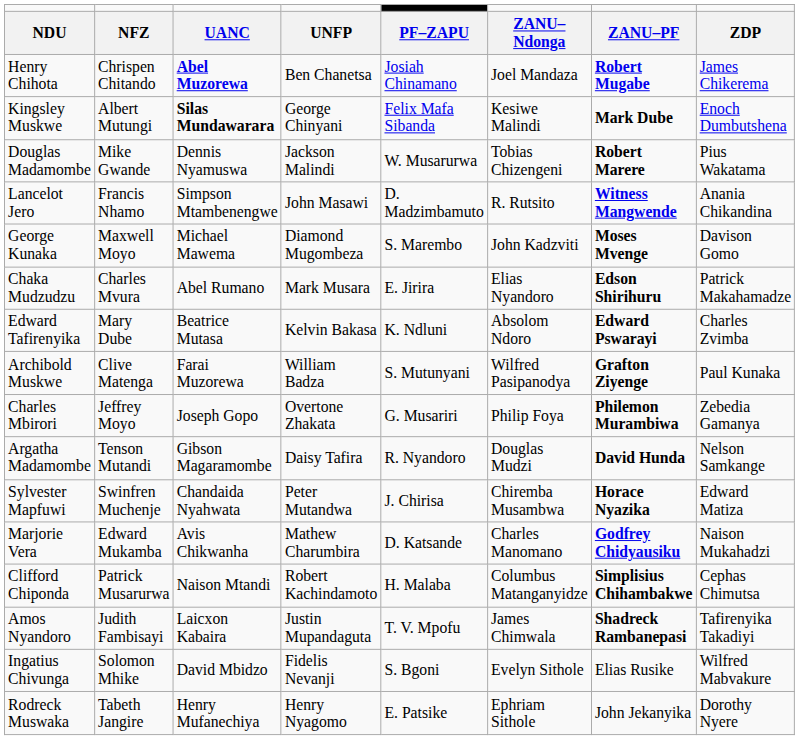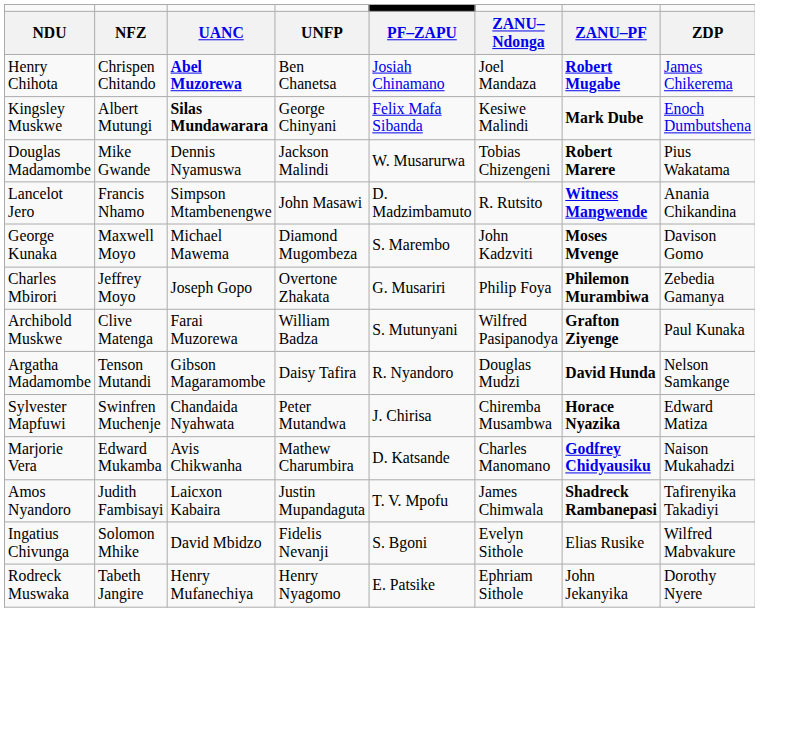- row: (42, 288)
- row: (44, 330)
rows swapped: (40, 373) <-> (32, 415)
- row: (39, 585)
